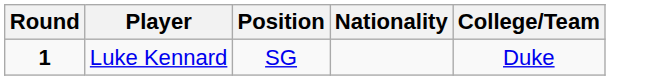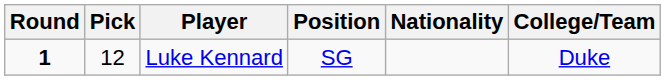+ column: (113, 22)
